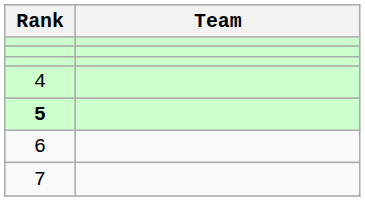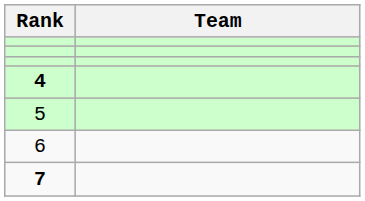(40, 82) normal -> (40, 82) bold
(40, 114) bold -> (40, 114) normal
(40, 179) normal -> (40, 179) bold
